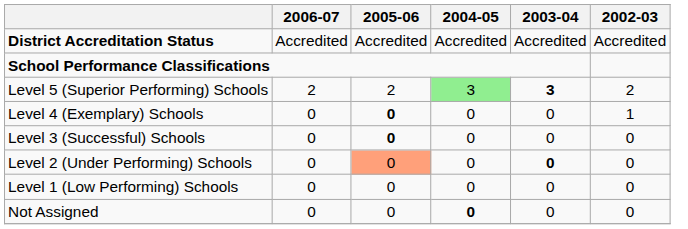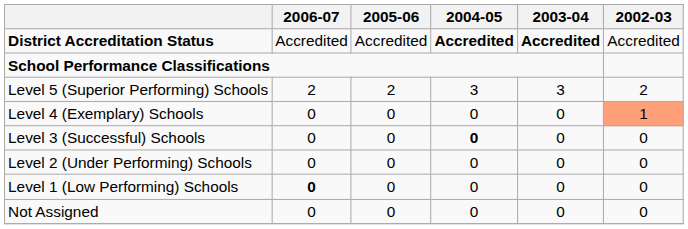(471, 41) normal -> (474, 41) bold
(550, 41) normal -> (561, 41) bold
(471, 90) lightgreen background -> (474, 90) no background
(550, 90) bold -> (561, 90) normal
(391, 114) bold -> (391, 114) normal
(630, 114) no background -> (644, 114) lightsalmon background
(391, 138) bold -> (391, 138) normal
(471, 138) normal -> (474, 138) bold
(391, 163) lightsalmon background -> (391, 163) no background
(550, 163) bold -> (561, 163) normal
(311, 187) normal -> (311, 187) bold
(471, 211) bold -> (474, 211) normal
